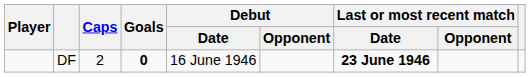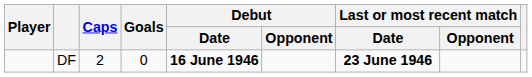(144, 60) bold -> (144, 60) normal
(213, 60) normal -> (214, 60) bold
